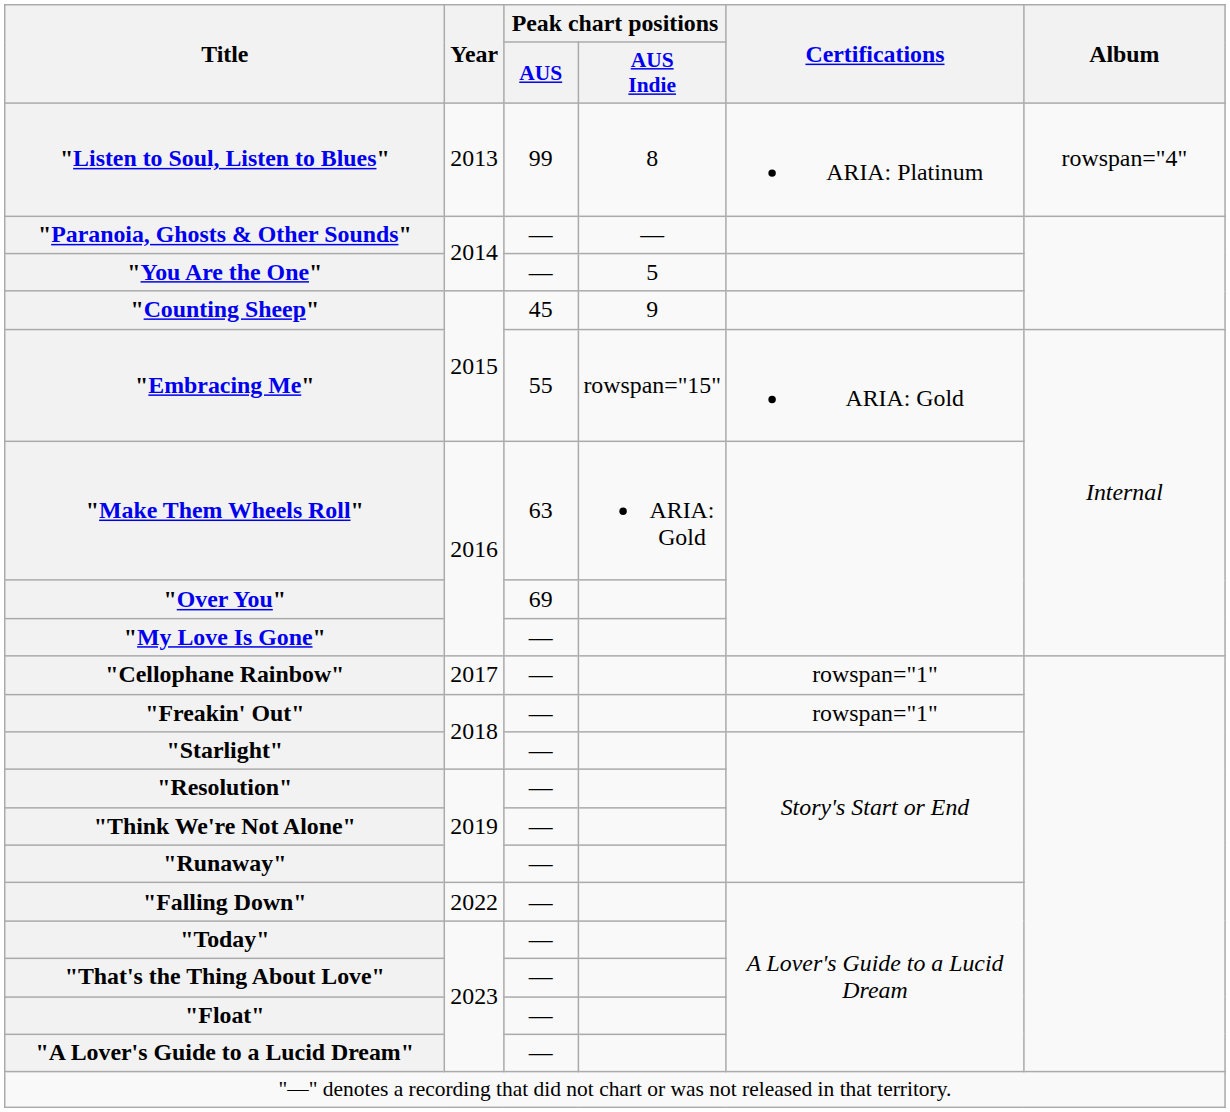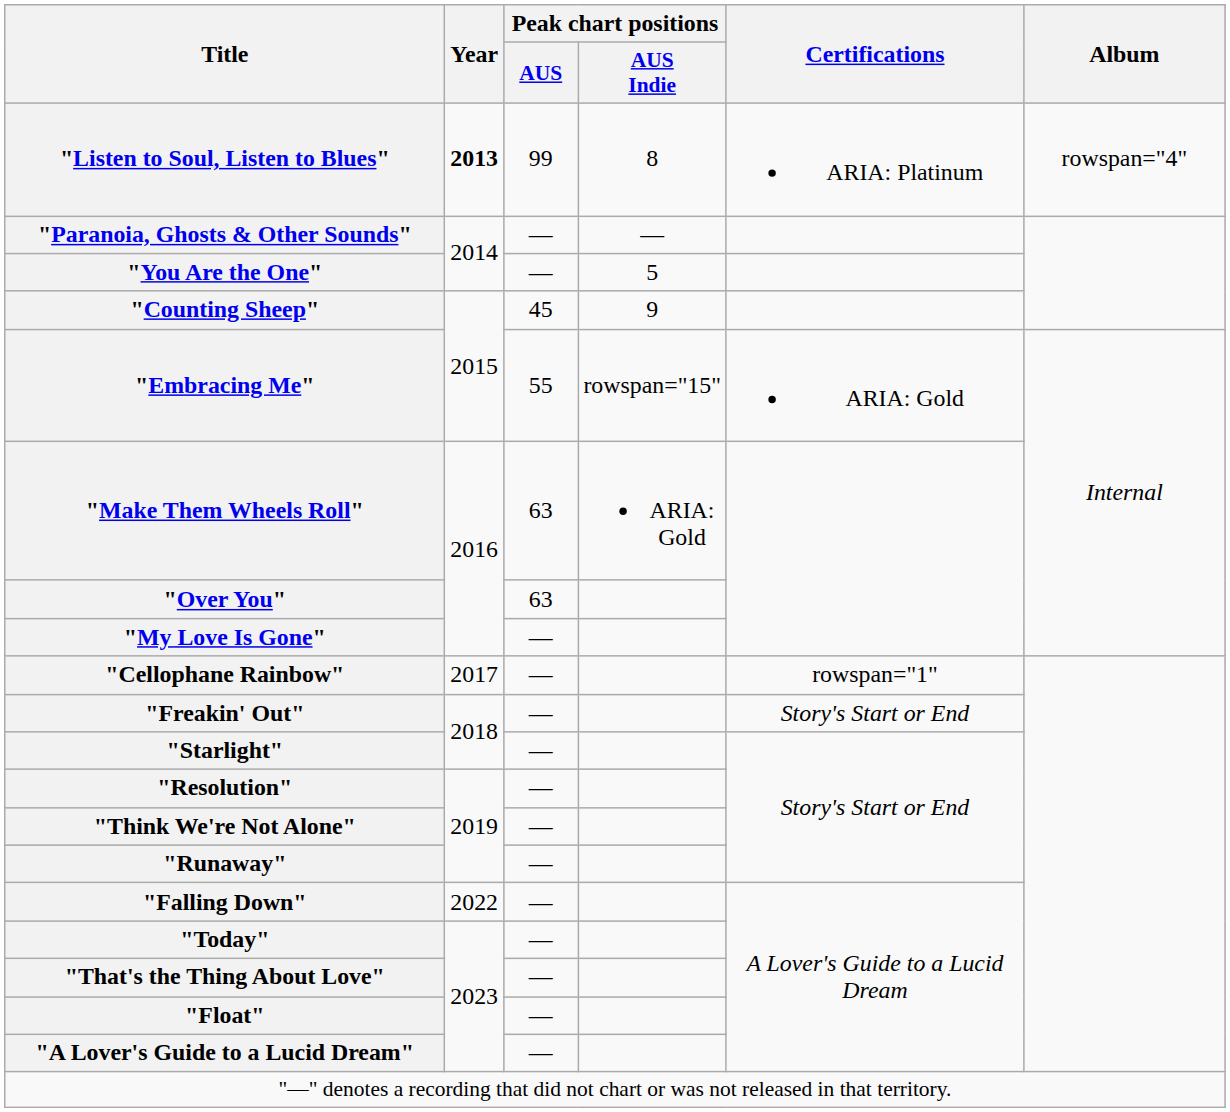(474, 159) normal -> (474, 159) bold
(541, 599) 69 -> (541, 599) 63
(875, 712) rowspan="1" -> (875, 712) Story's Start or End
